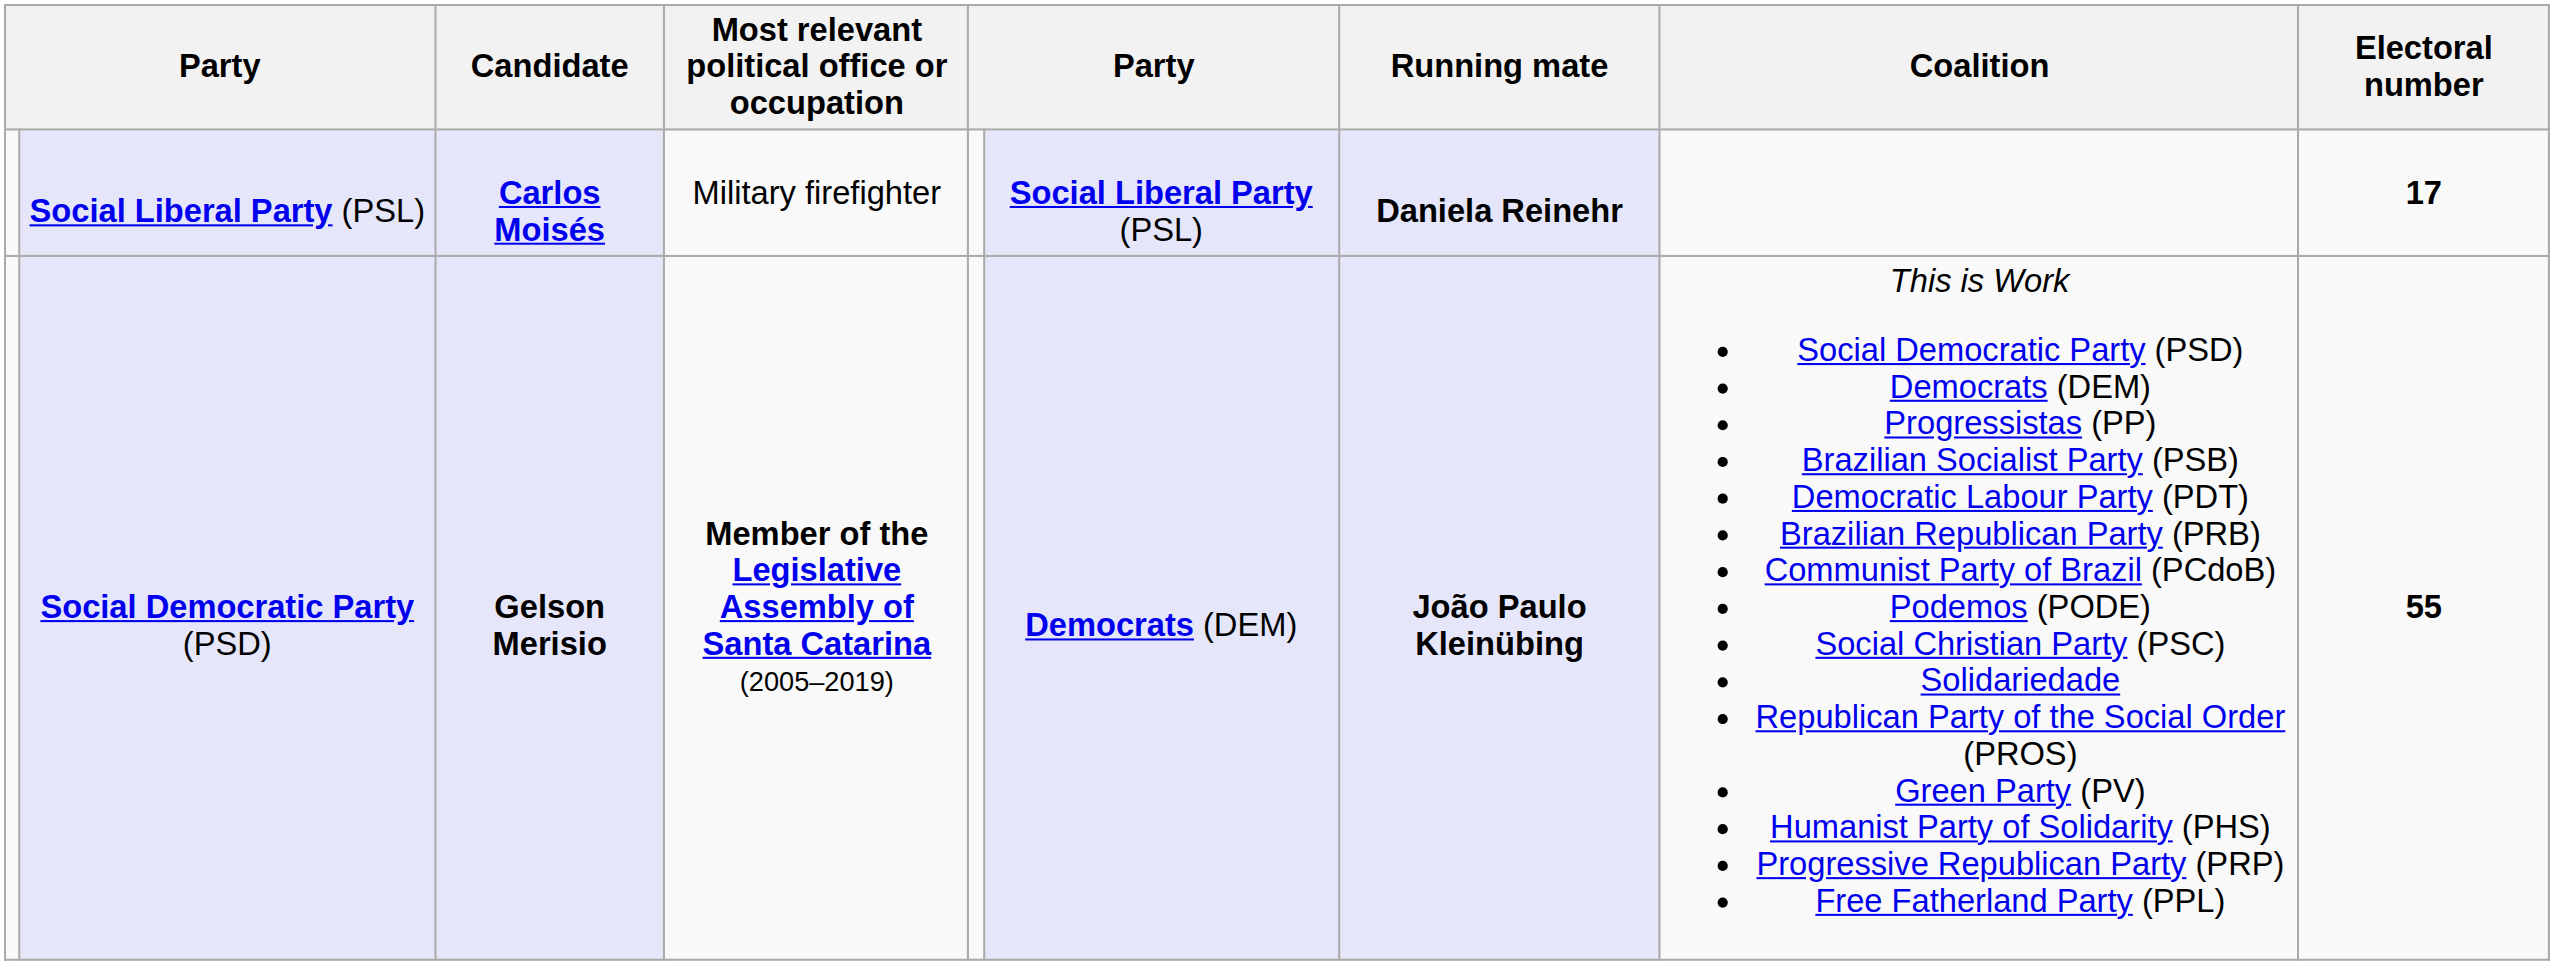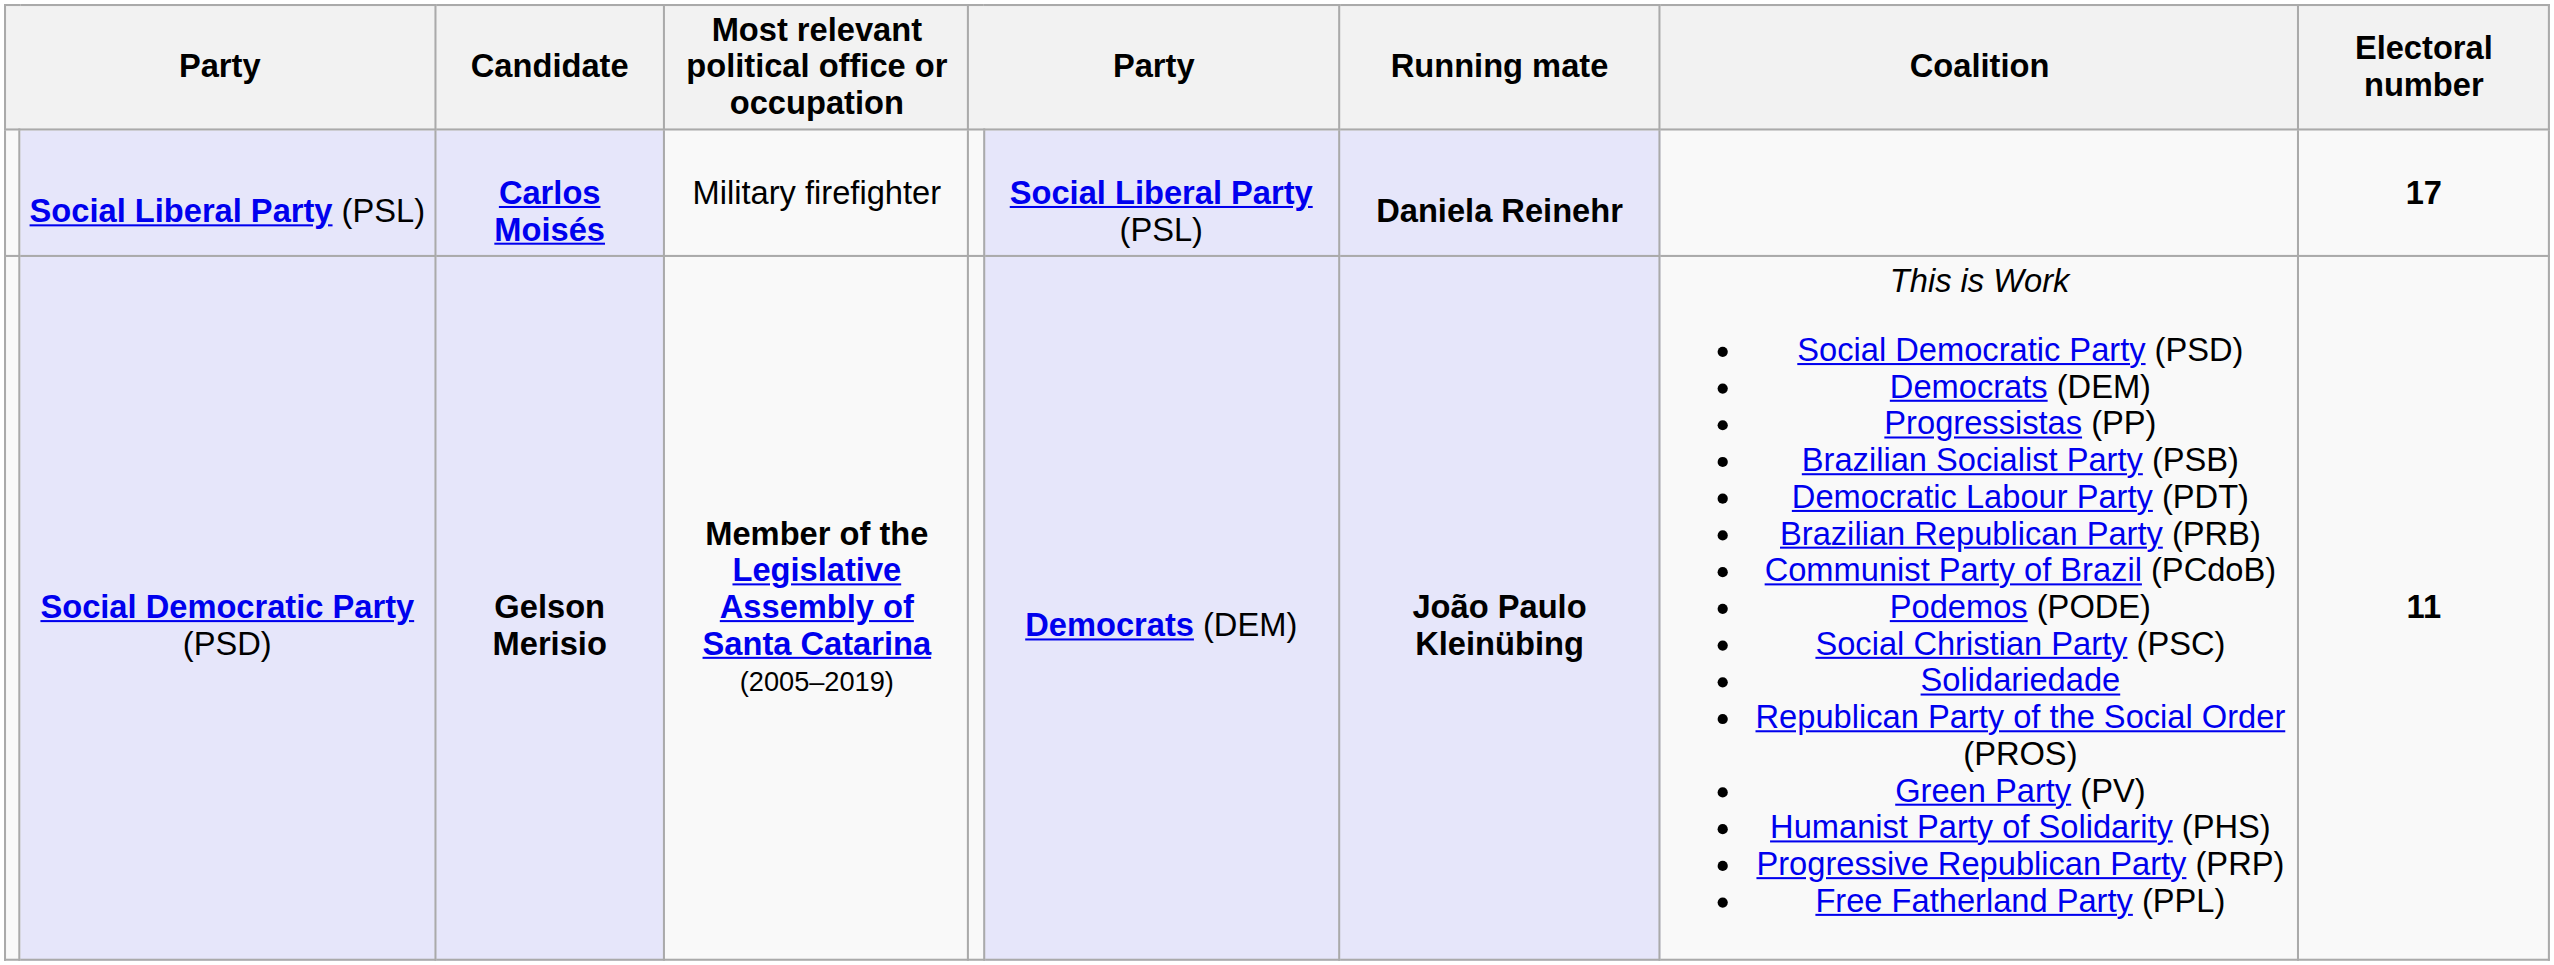(2424, 607) 55 -> (2424, 607) 11
